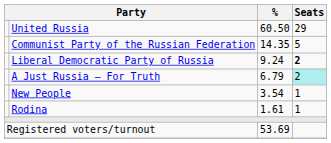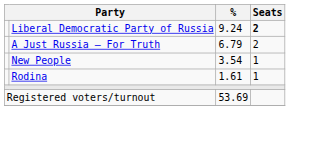- row: (50, 29)
- row: (133, 45)
(297, 77) paleturquoise background -> (256, 45) no background
